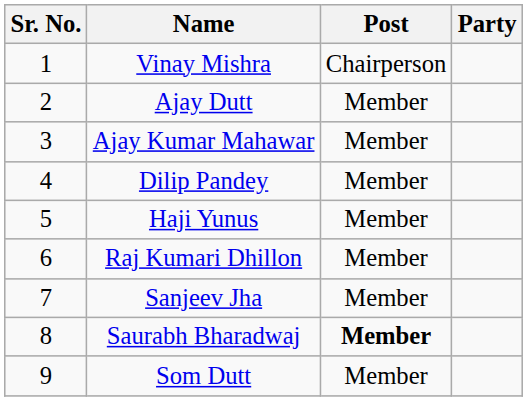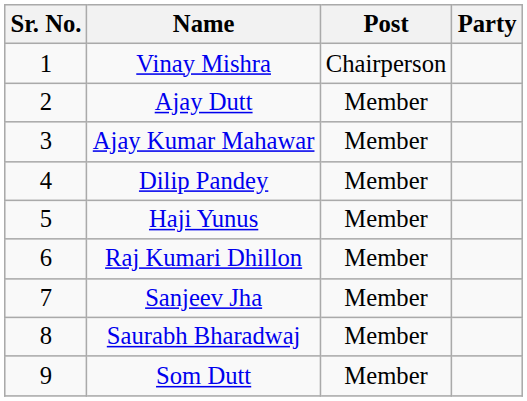(386, 336) bold -> (386, 336) normal
